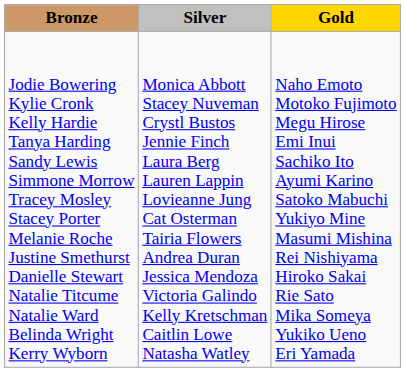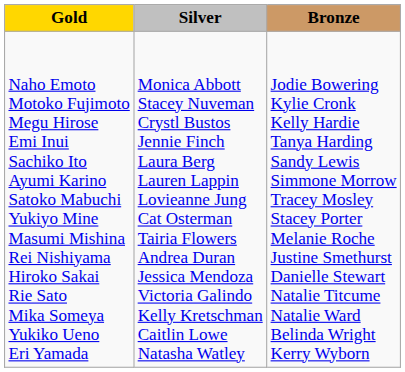columns swapped: (336, 18) <-> (71, 18)
